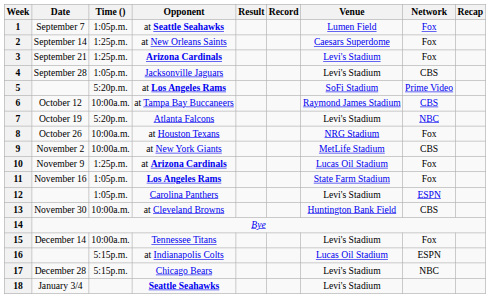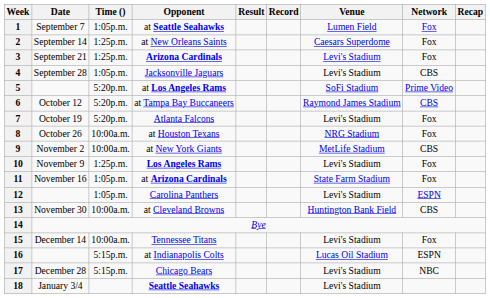(111, 103) 10:00a.m. -> (111, 103) 5:20p.m.
(429, 118) NBC -> (429, 118) Fox
(184, 164) at Arizona Cardinals -> (184, 164) Los Angeles Rams
(352, 164) Lucas Oil Stadium -> (352, 164) Levi's Stadium
(184, 179) Los Angeles Rams -> (184, 179) at Arizona Cardinals
